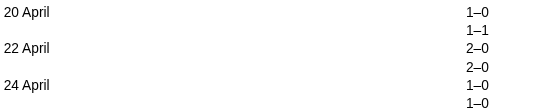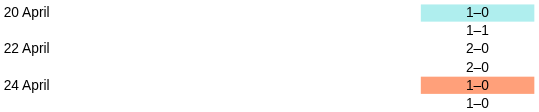(477, 13) no background -> (477, 13) paleturquoise background
(477, 85) no background -> (477, 85) lightsalmon background
